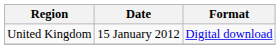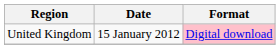(229, 34) no background -> (229, 34) pink background
